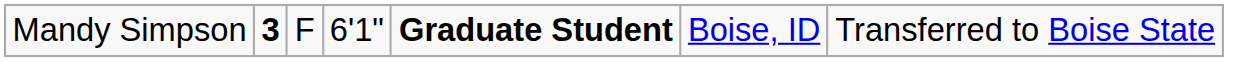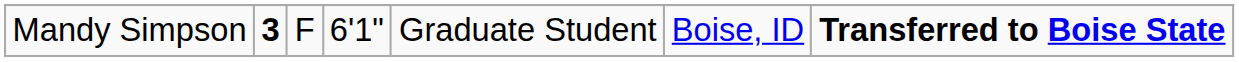(536, 30) bold -> (528, 30) normal
(1025, 30) normal -> (1022, 30) bold
